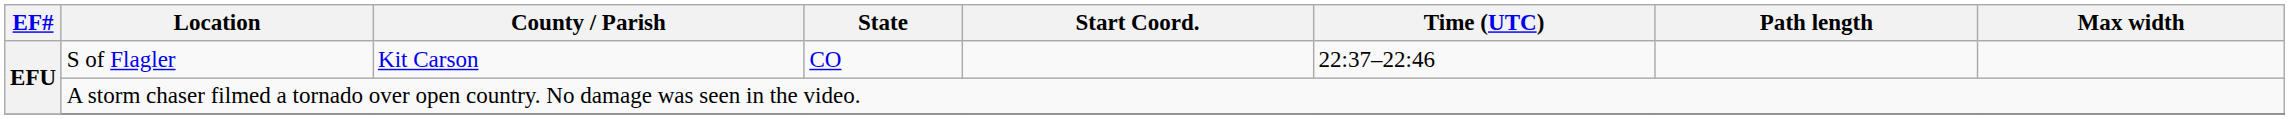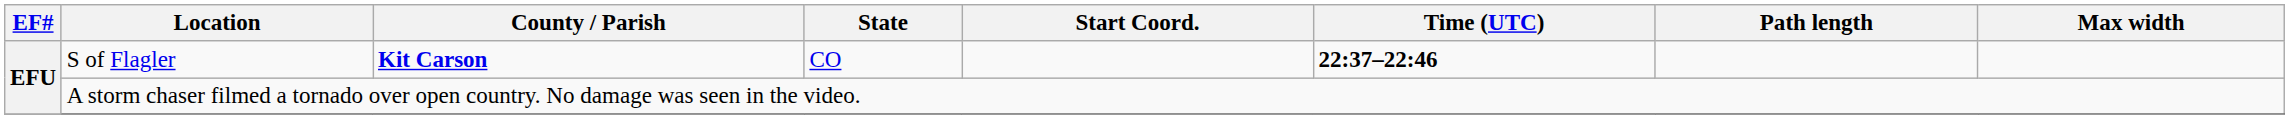(428, 59) normal -> (433, 59) bold
(1377, 59) normal -> (1378, 59) bold
